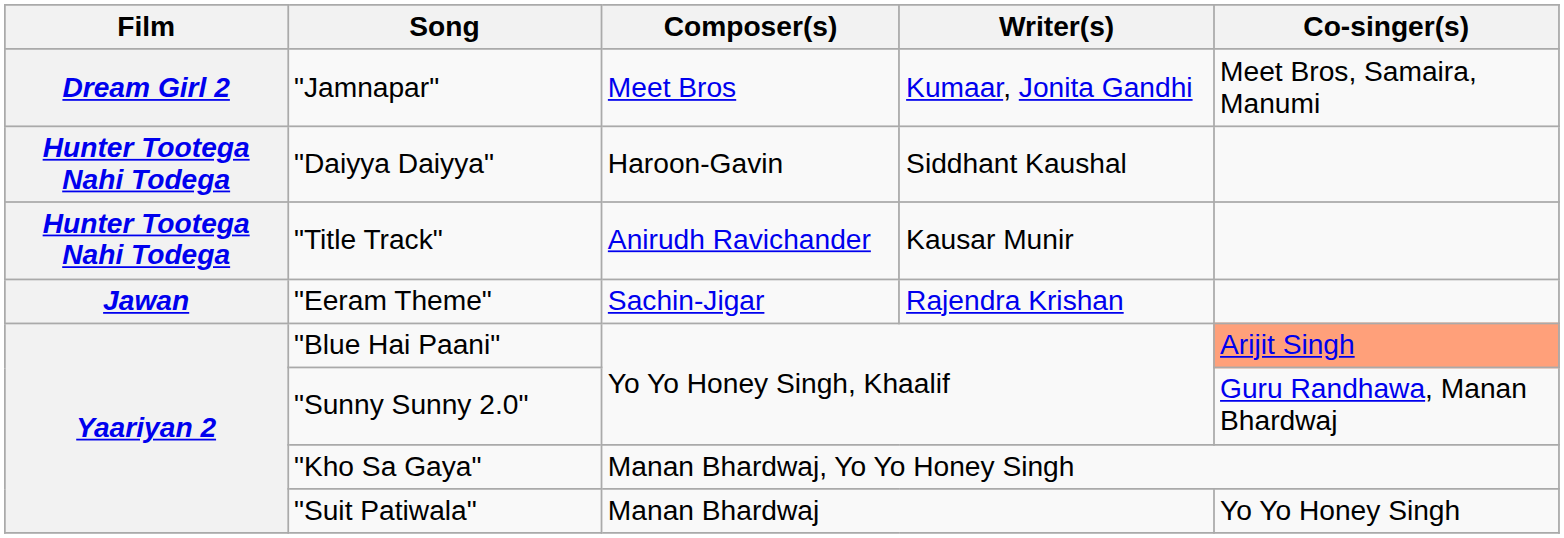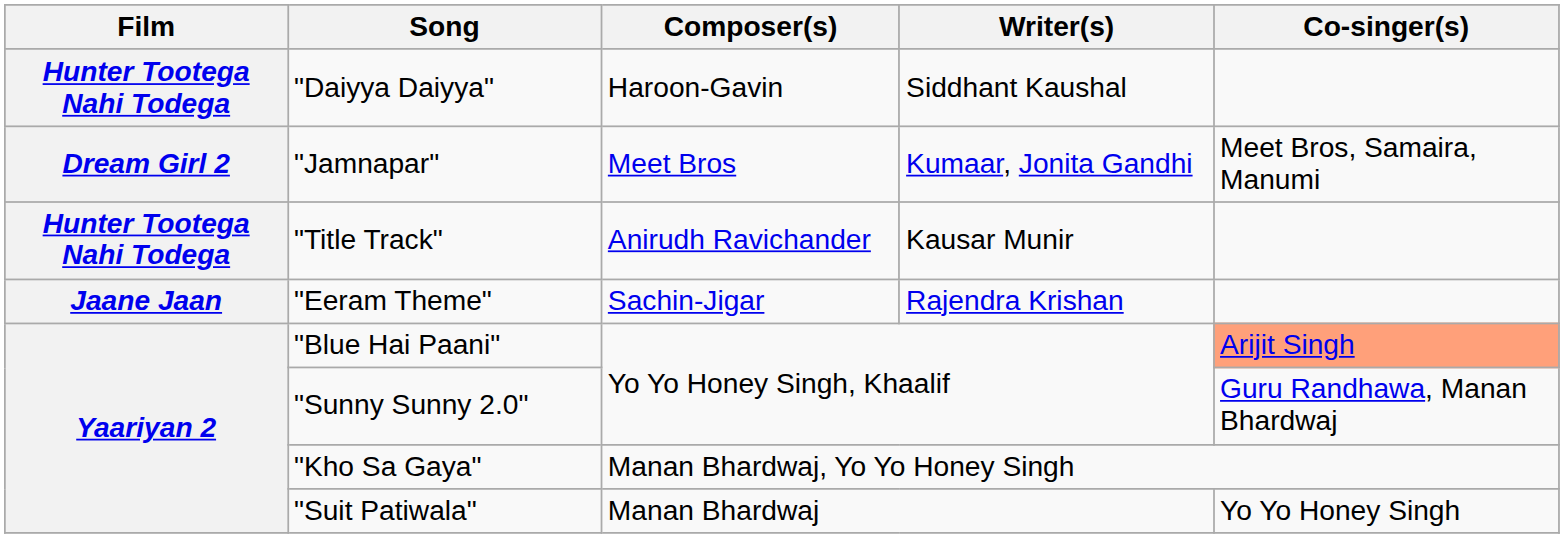rows swapped: (394, 163) <-> (367, 87)
(146, 300) Jawan -> (146, 300) Jaane Jaan
